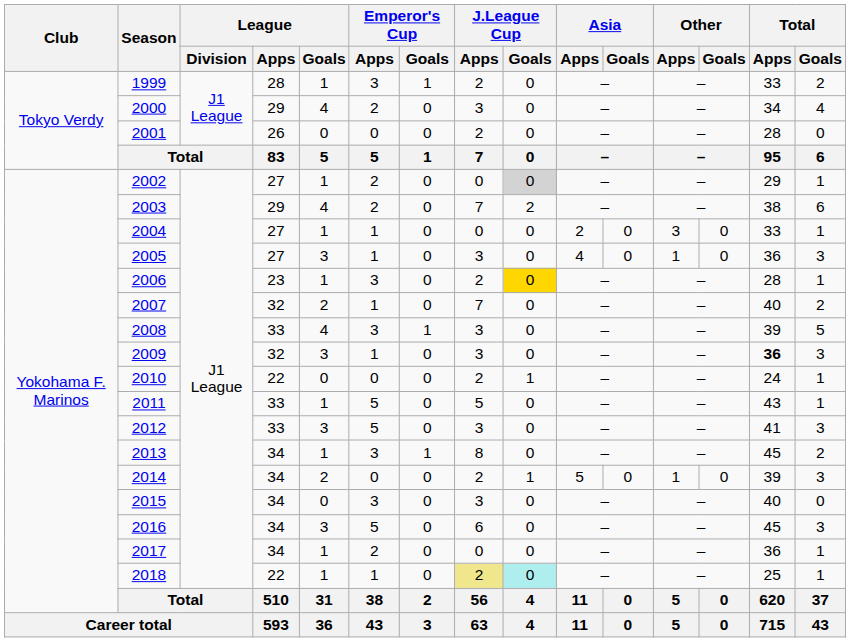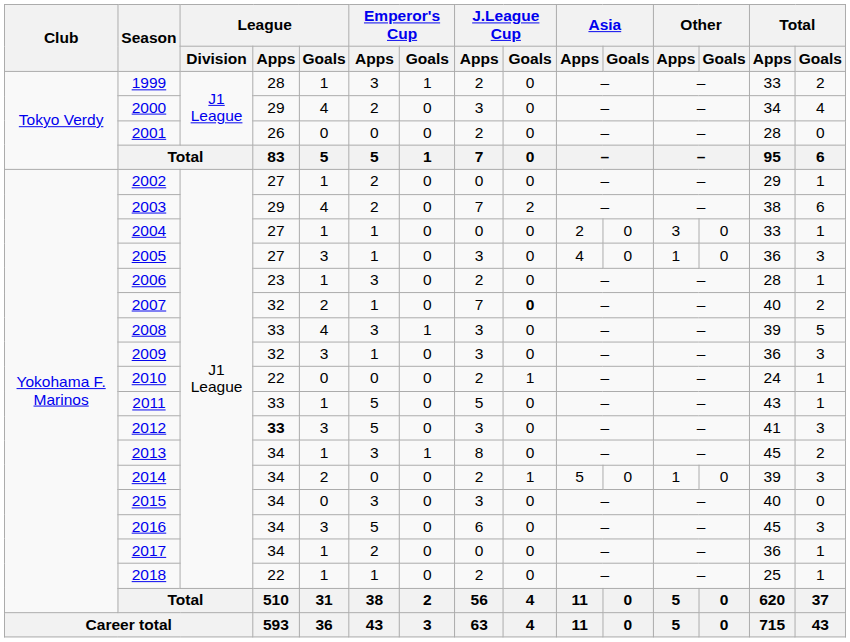(530, 181) lightgrey background -> (530, 181) no background
(530, 280) gold background -> (530, 280) no background
(530, 305) normal -> (530, 305) bold
(772, 354) bold -> (772, 354) normal
(276, 428) normal -> (276, 428) bold
(479, 575) khaki background -> (479, 575) no background
(530, 575) paleturquoise background -> (530, 575) no background
